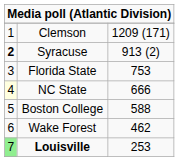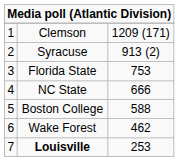(11, 52) bold -> (11, 52) normal
(11, 90) lightyellow background -> (11, 90) no background
(11, 147) lightgreen background -> (11, 147) no background
